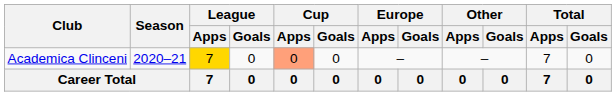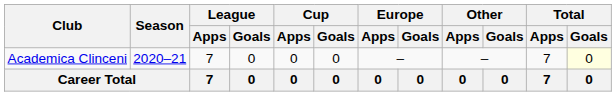(209, 58) gold background -> (209, 58) no background
(294, 58) lightsalmon background -> (294, 58) no background
(589, 58) no background -> (589, 58) lightyellow background
